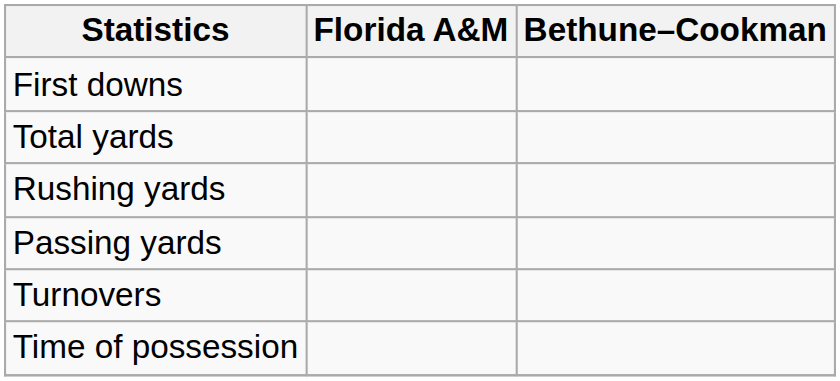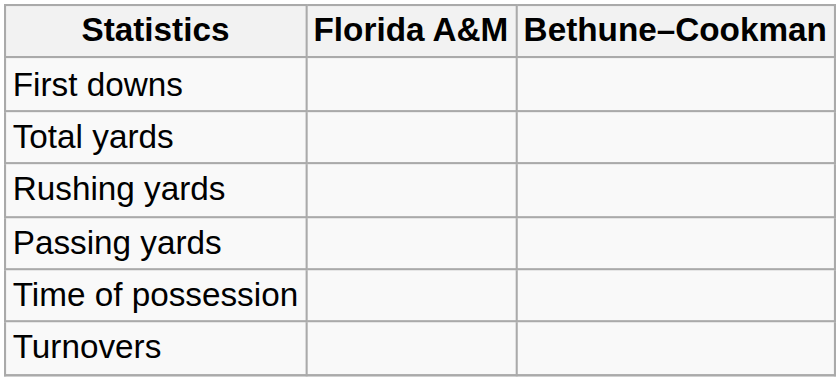rows swapped: (87, 294) <-> (155, 347)
